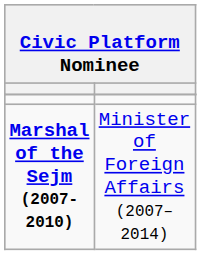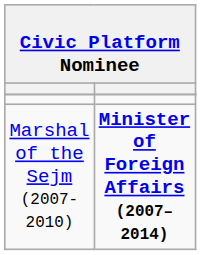(49, 176) bold -> (49, 176) normal
(144, 176) normal -> (144, 176) bold
